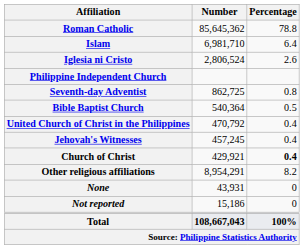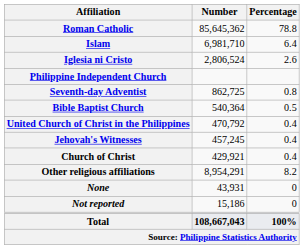(290, 156) bold -> (290, 156) normal
